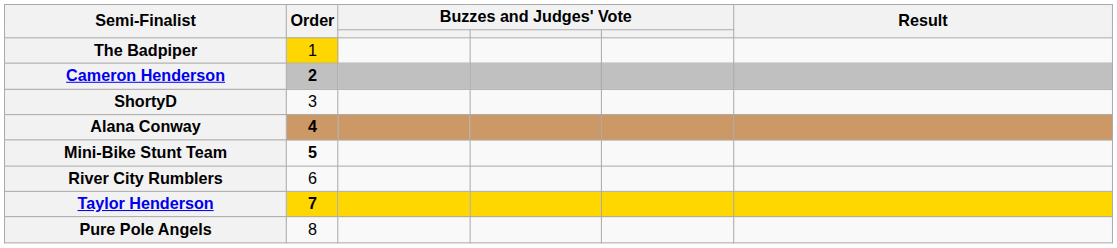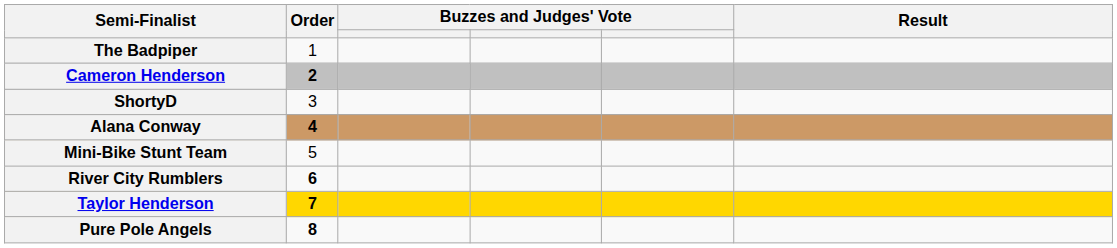(312, 50) gold background -> (312, 50) no background
(312, 152) bold -> (312, 152) normal
(312, 178) normal -> (312, 178) bold
(312, 229) normal -> (312, 229) bold
